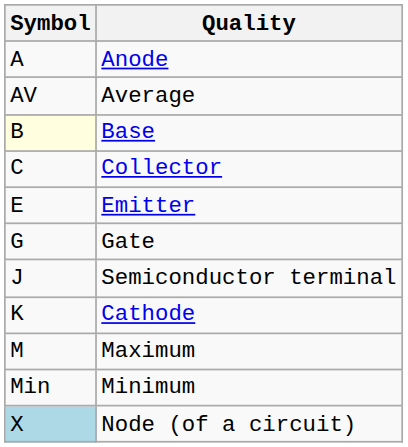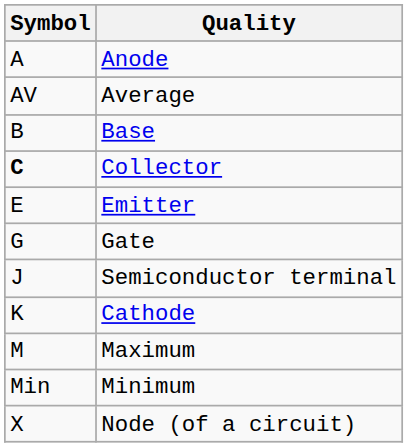(17, 132) lightyellow background -> (17, 132) no background
(17, 169) normal -> (17, 169) bold
(17, 424) lightblue background -> (17, 424) no background
